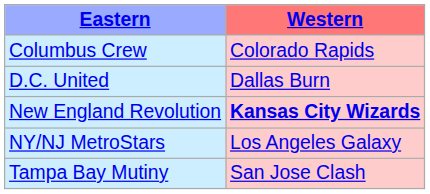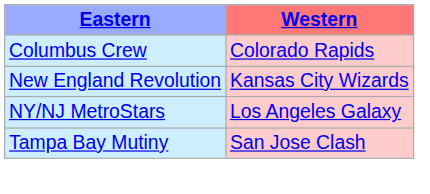- row: (59, 81)
(325, 111) bold -> (319, 81) normal
